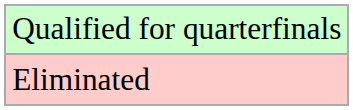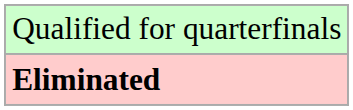(81, 79) normal -> (86, 79) bold
